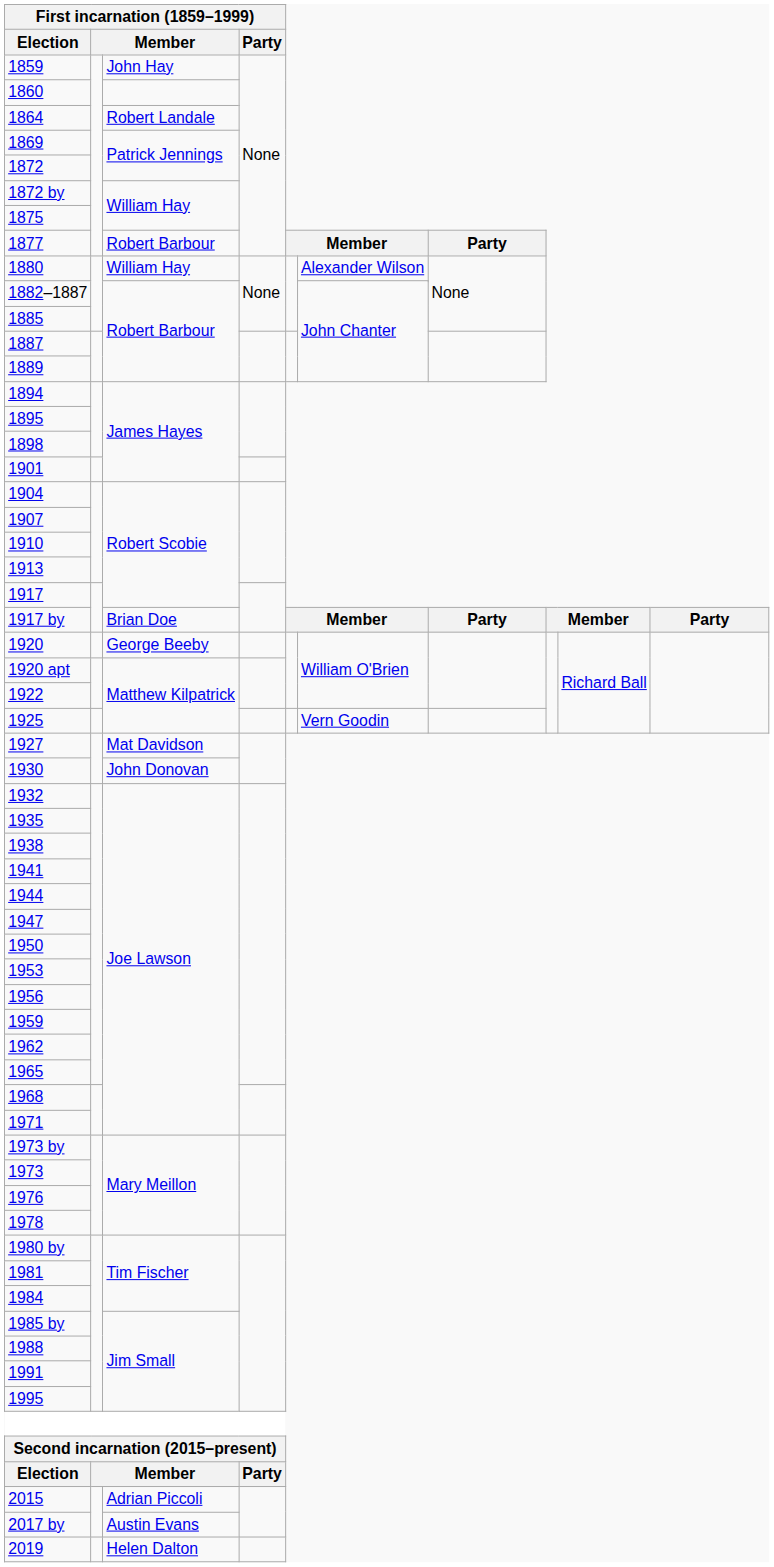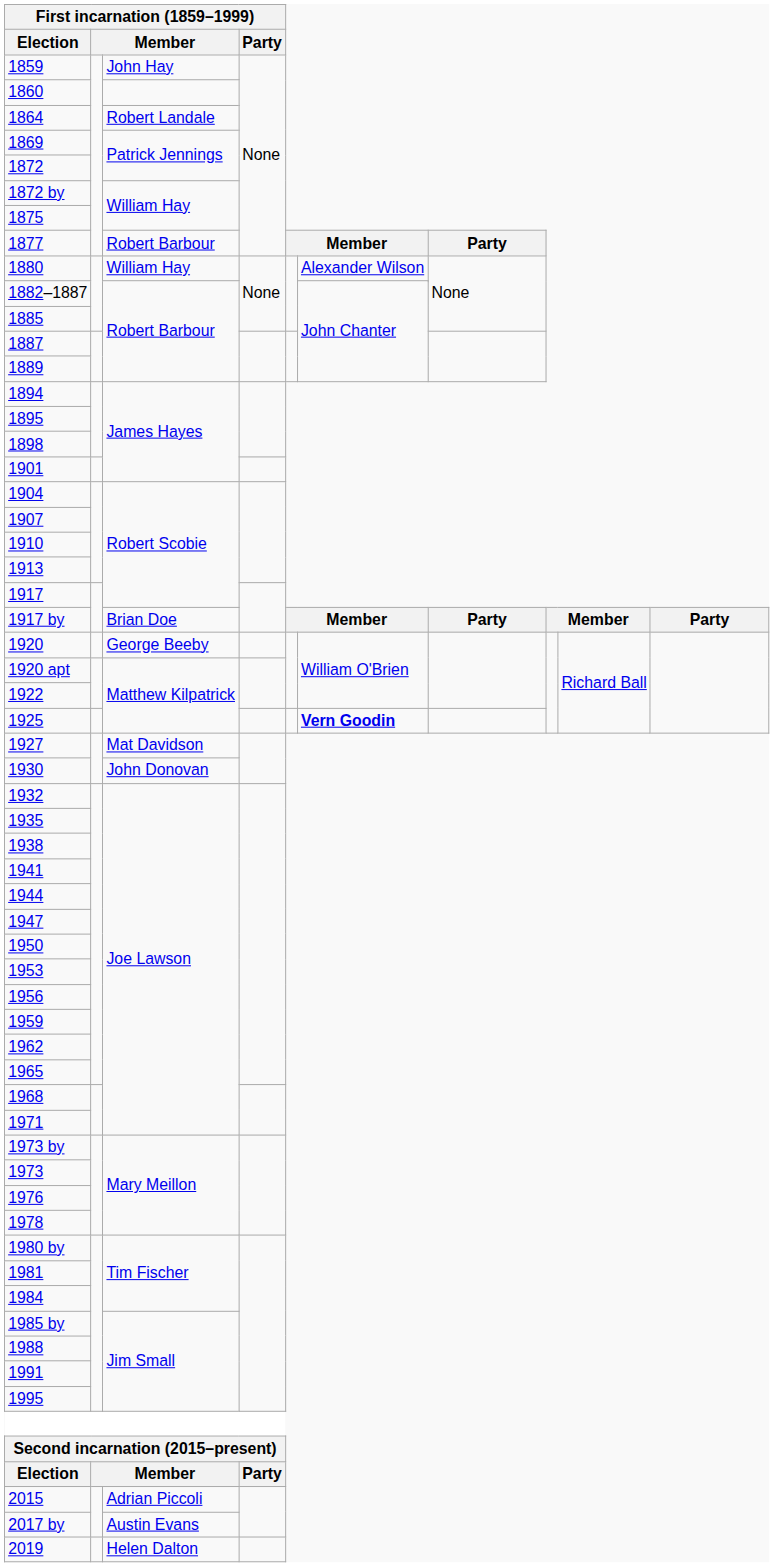(345, 720) normal -> (348, 720) bold
